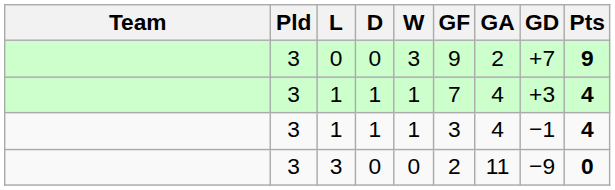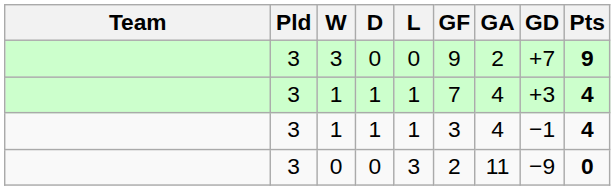columns swapped: (414, 22) <-> (336, 22)
